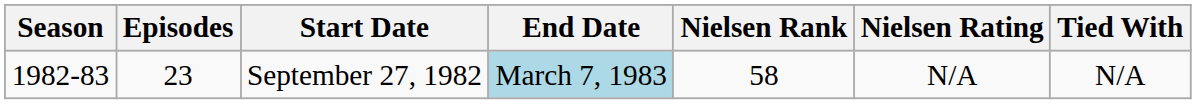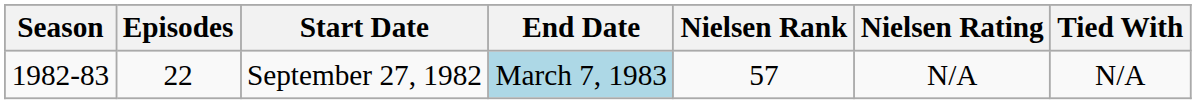(178, 74) 23 -> (178, 74) 22
(764, 74) 58 -> (764, 74) 57
